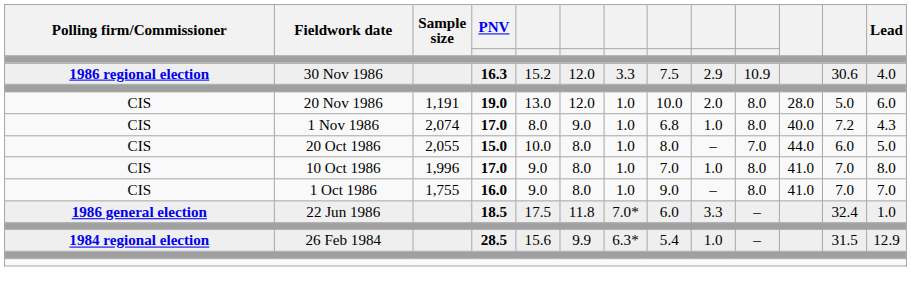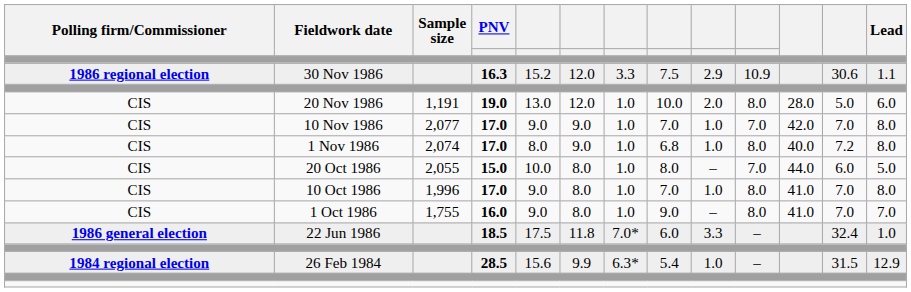(886, 74) 4.0 -> (886, 74) 1.1
+ row: (343, 125)
(886, 125) 4.3 -> (886, 147) 8.0
